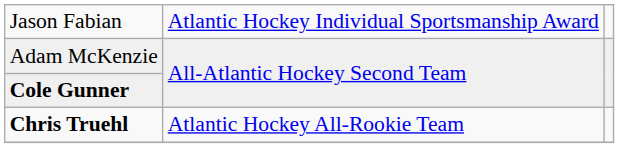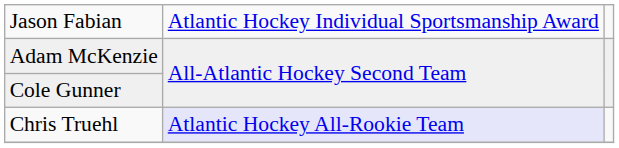(69, 90) bold -> (65, 90) normal
(69, 124) bold -> (64, 124) normal
(316, 124) no background -> (316, 124) lavender background
